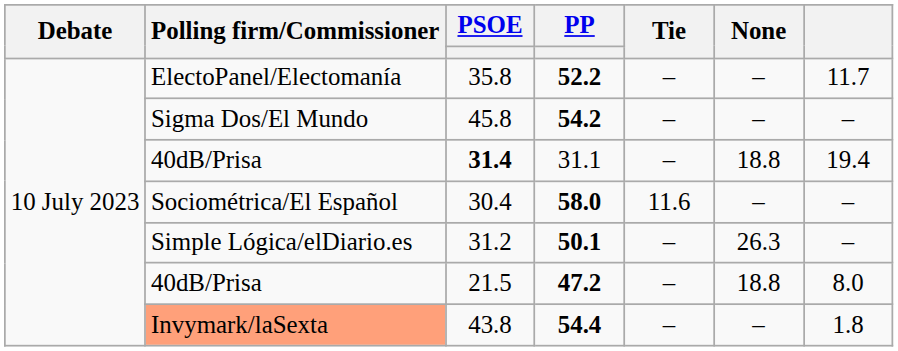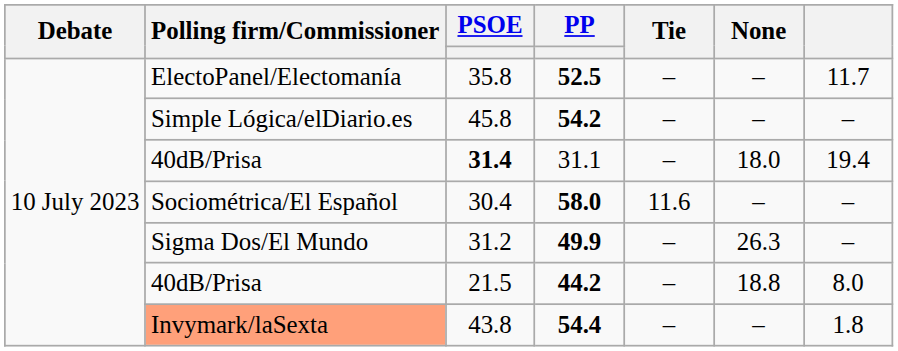(580, 78) 52.2 -> (580, 78) 52.5
(260, 119) Sigma Dos/El Mundo -> (282, 119) Simple Lógica/elDiario.es
(759, 160) 18.8 -> (759, 160) 18.0
(282, 242) Simple Lógica/elDiario.es -> (260, 242) Sigma Dos/El Mundo
(580, 242) 50.1 -> (580, 242) 49.9
(580, 283) 47.2 -> (580, 283) 44.2
